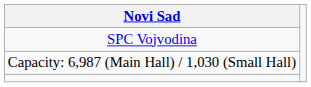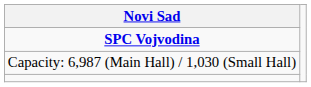(152, 39) normal -> (152, 39) bold
